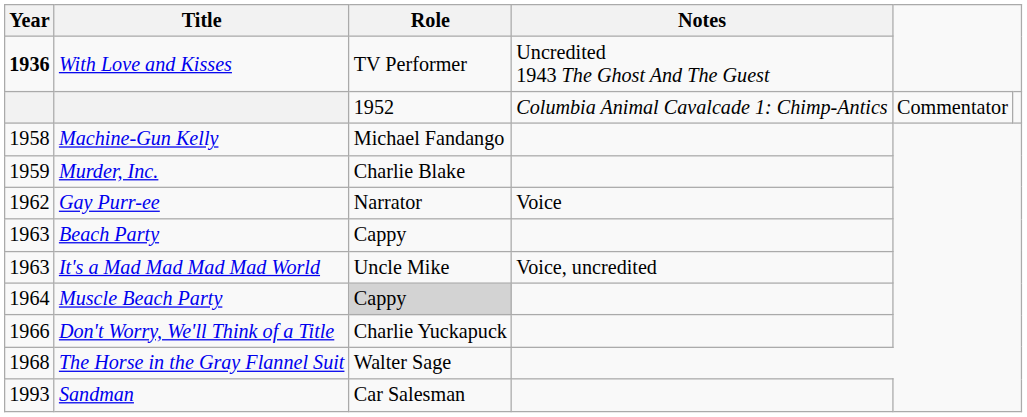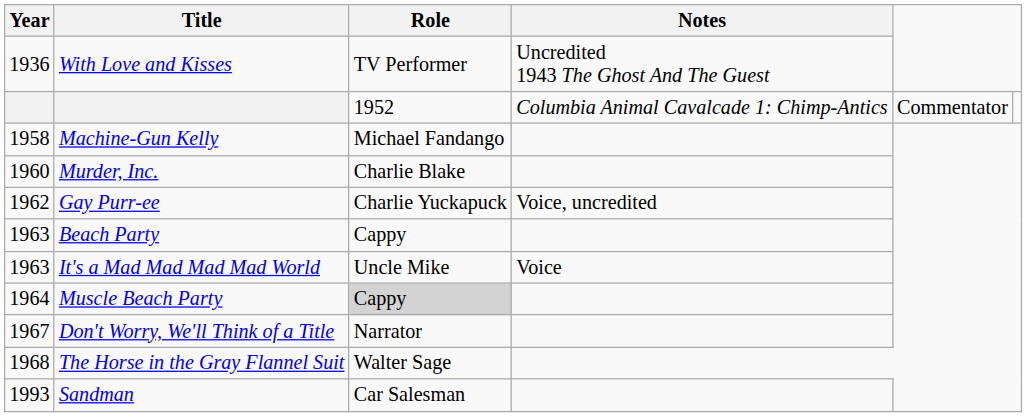(29, 63) bold -> (29, 63) normal
(29, 171) 1959 -> (29, 171) 1960
(388, 203) Narrator -> (430, 203) Charlie Yuckapuck
(539, 203) Voice -> (587, 203) Voice, uncredited
(587, 266) Voice, uncredited -> (539, 266) Voice
(29, 330) 1966 -> (29, 330) 1967
(430, 330) Charlie Yuckapuck -> (388, 330) Narrator
